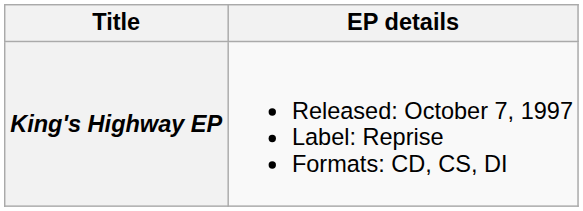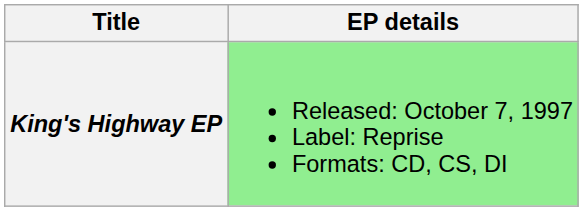(403, 137) no background -> (403, 137) lightgreen background
